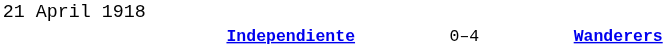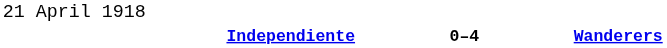(464, 36) normal -> (464, 36) bold
